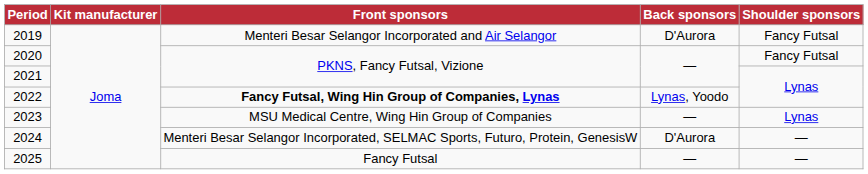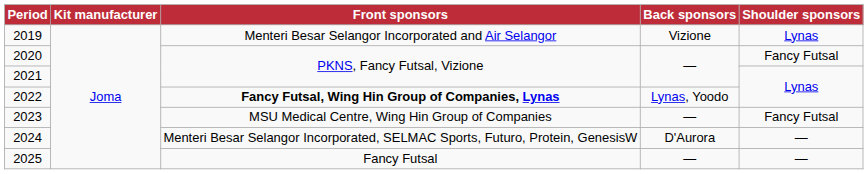(690, 35) D'Aurora -> (690, 35) Vizione
(801, 35) Fancy Futsal -> (801, 35) Lynas
(801, 117) Lynas -> (801, 117) Fancy Futsal
